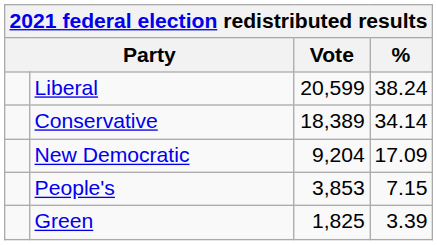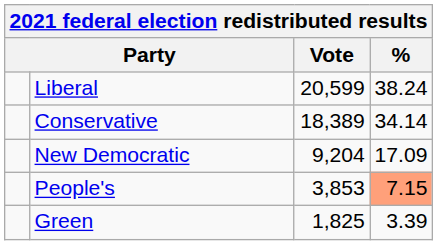(407, 188) no background -> (407, 188) lightsalmon background
